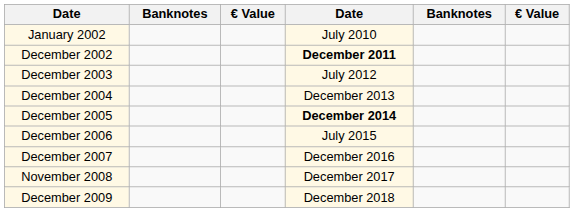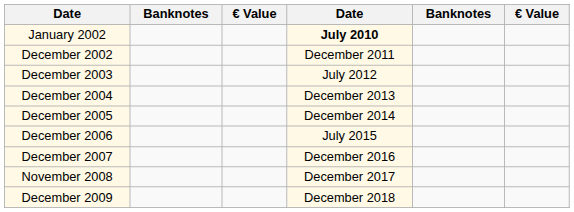(349, 34) normal -> (350, 34) bold
(349, 55) bold -> (350, 55) normal
(349, 116) bold -> (350, 116) normal
